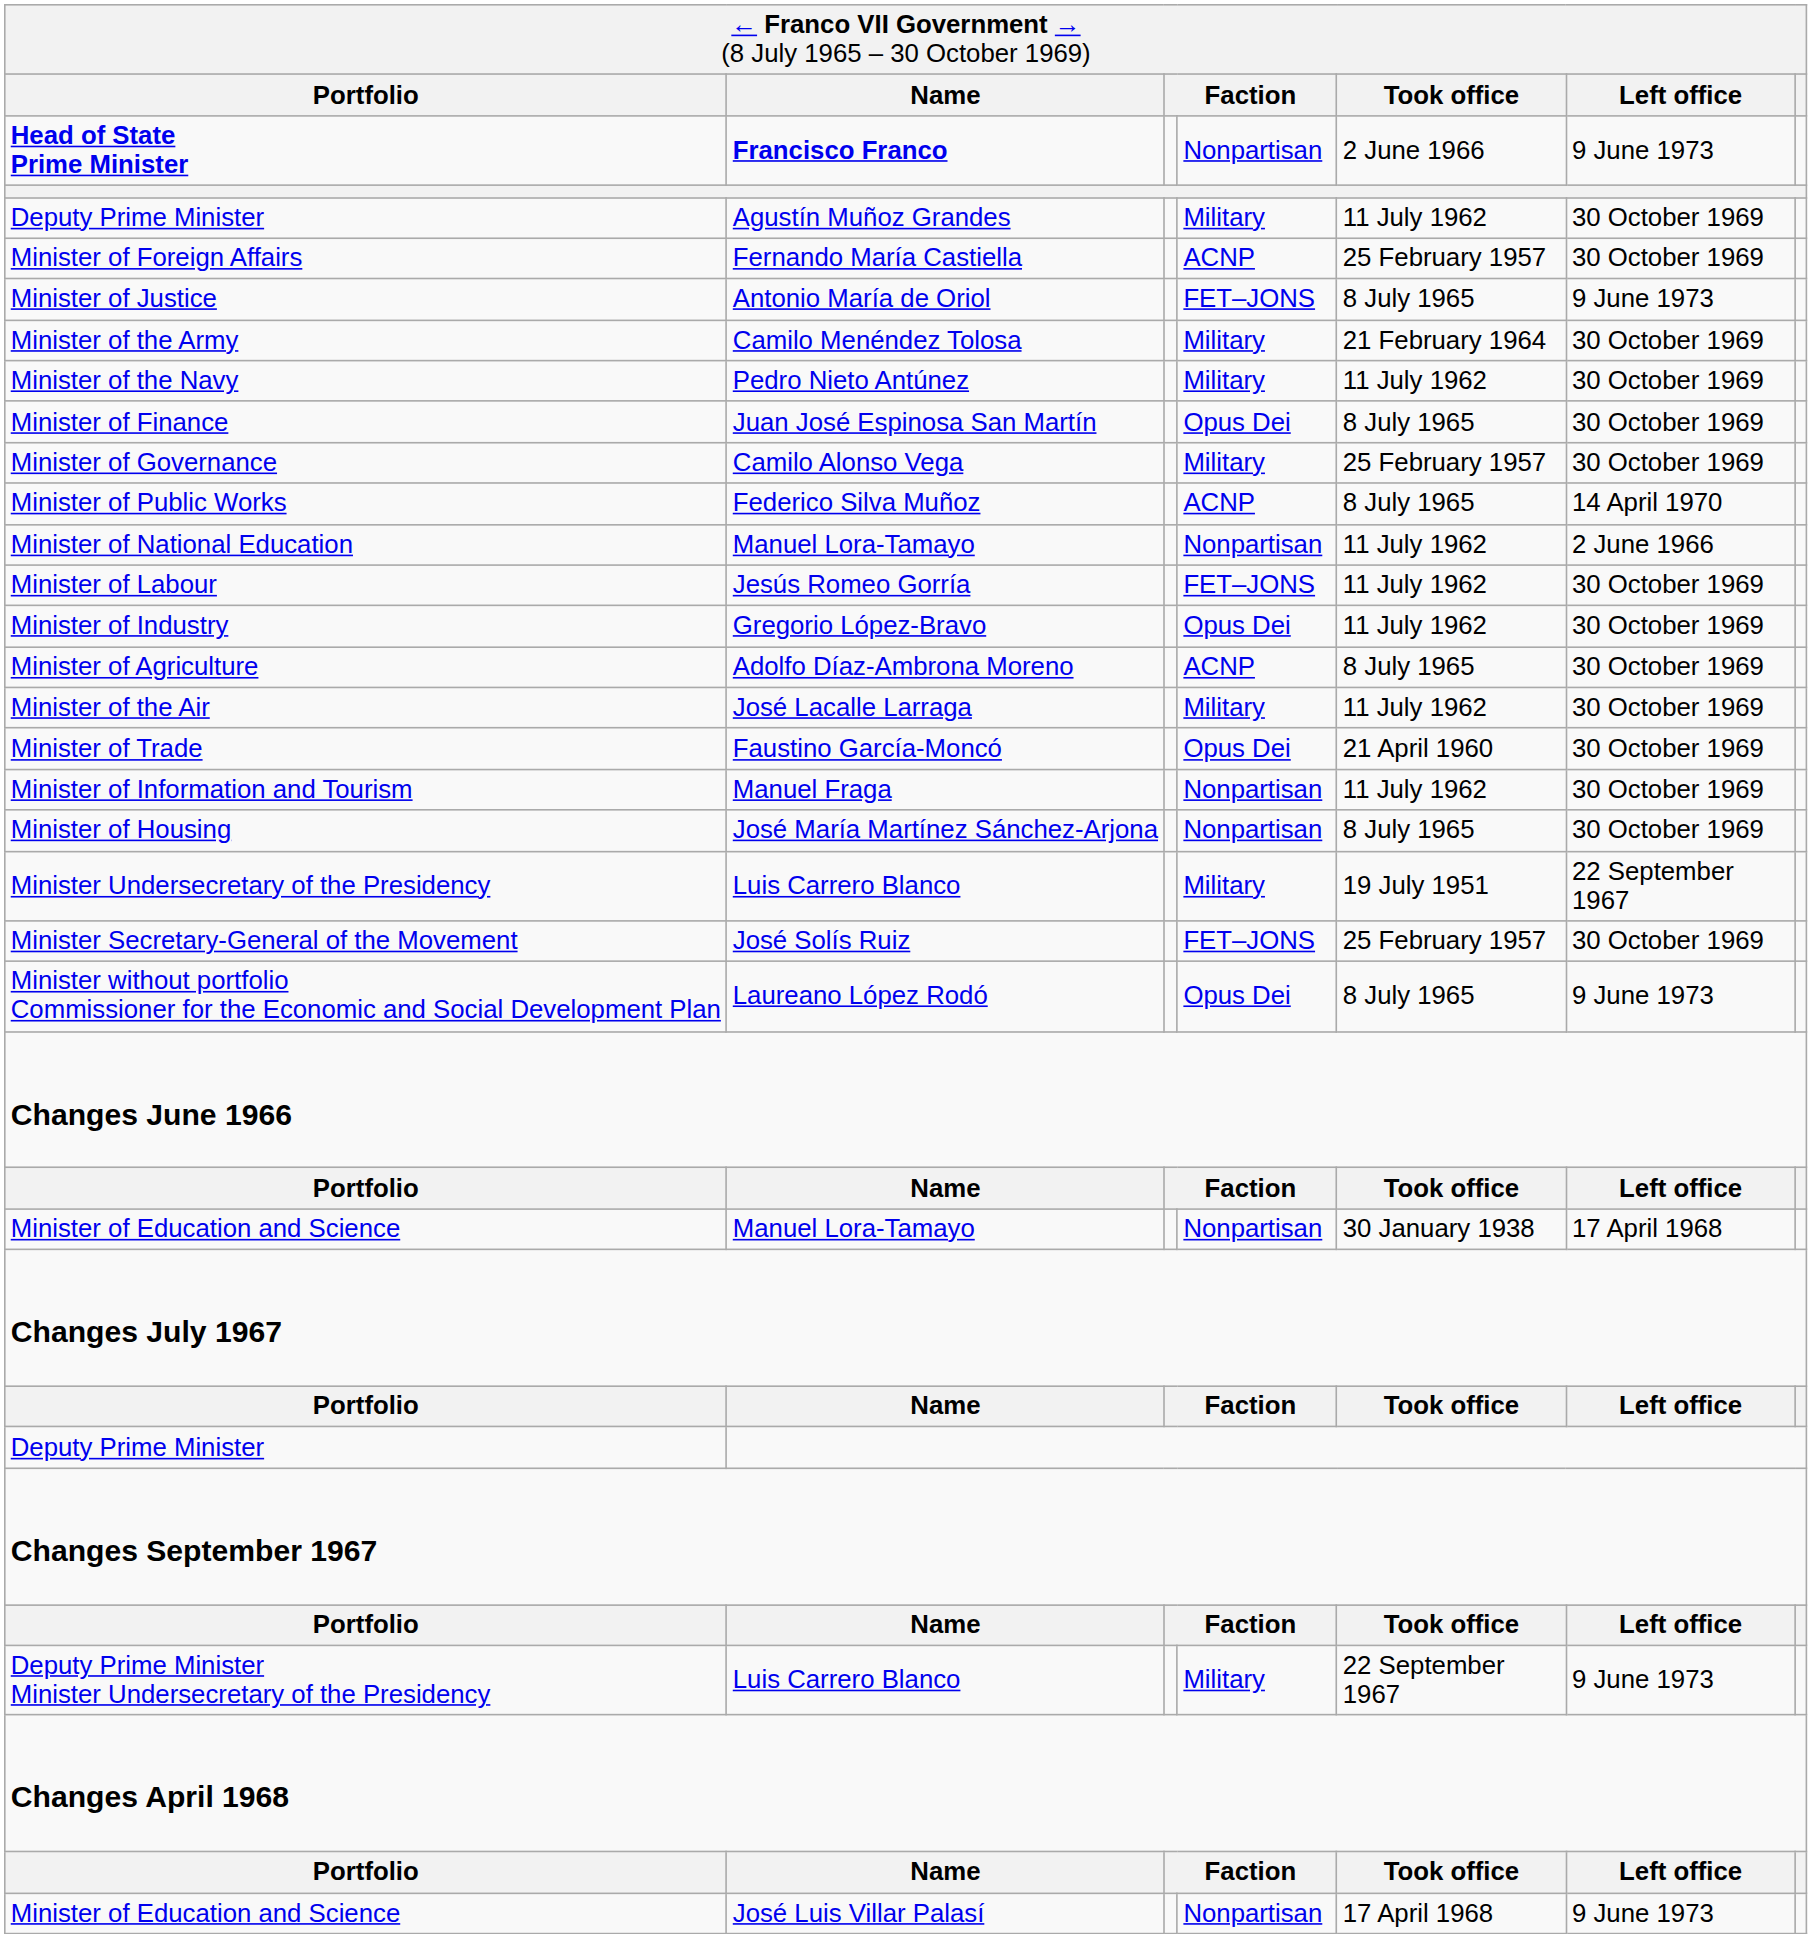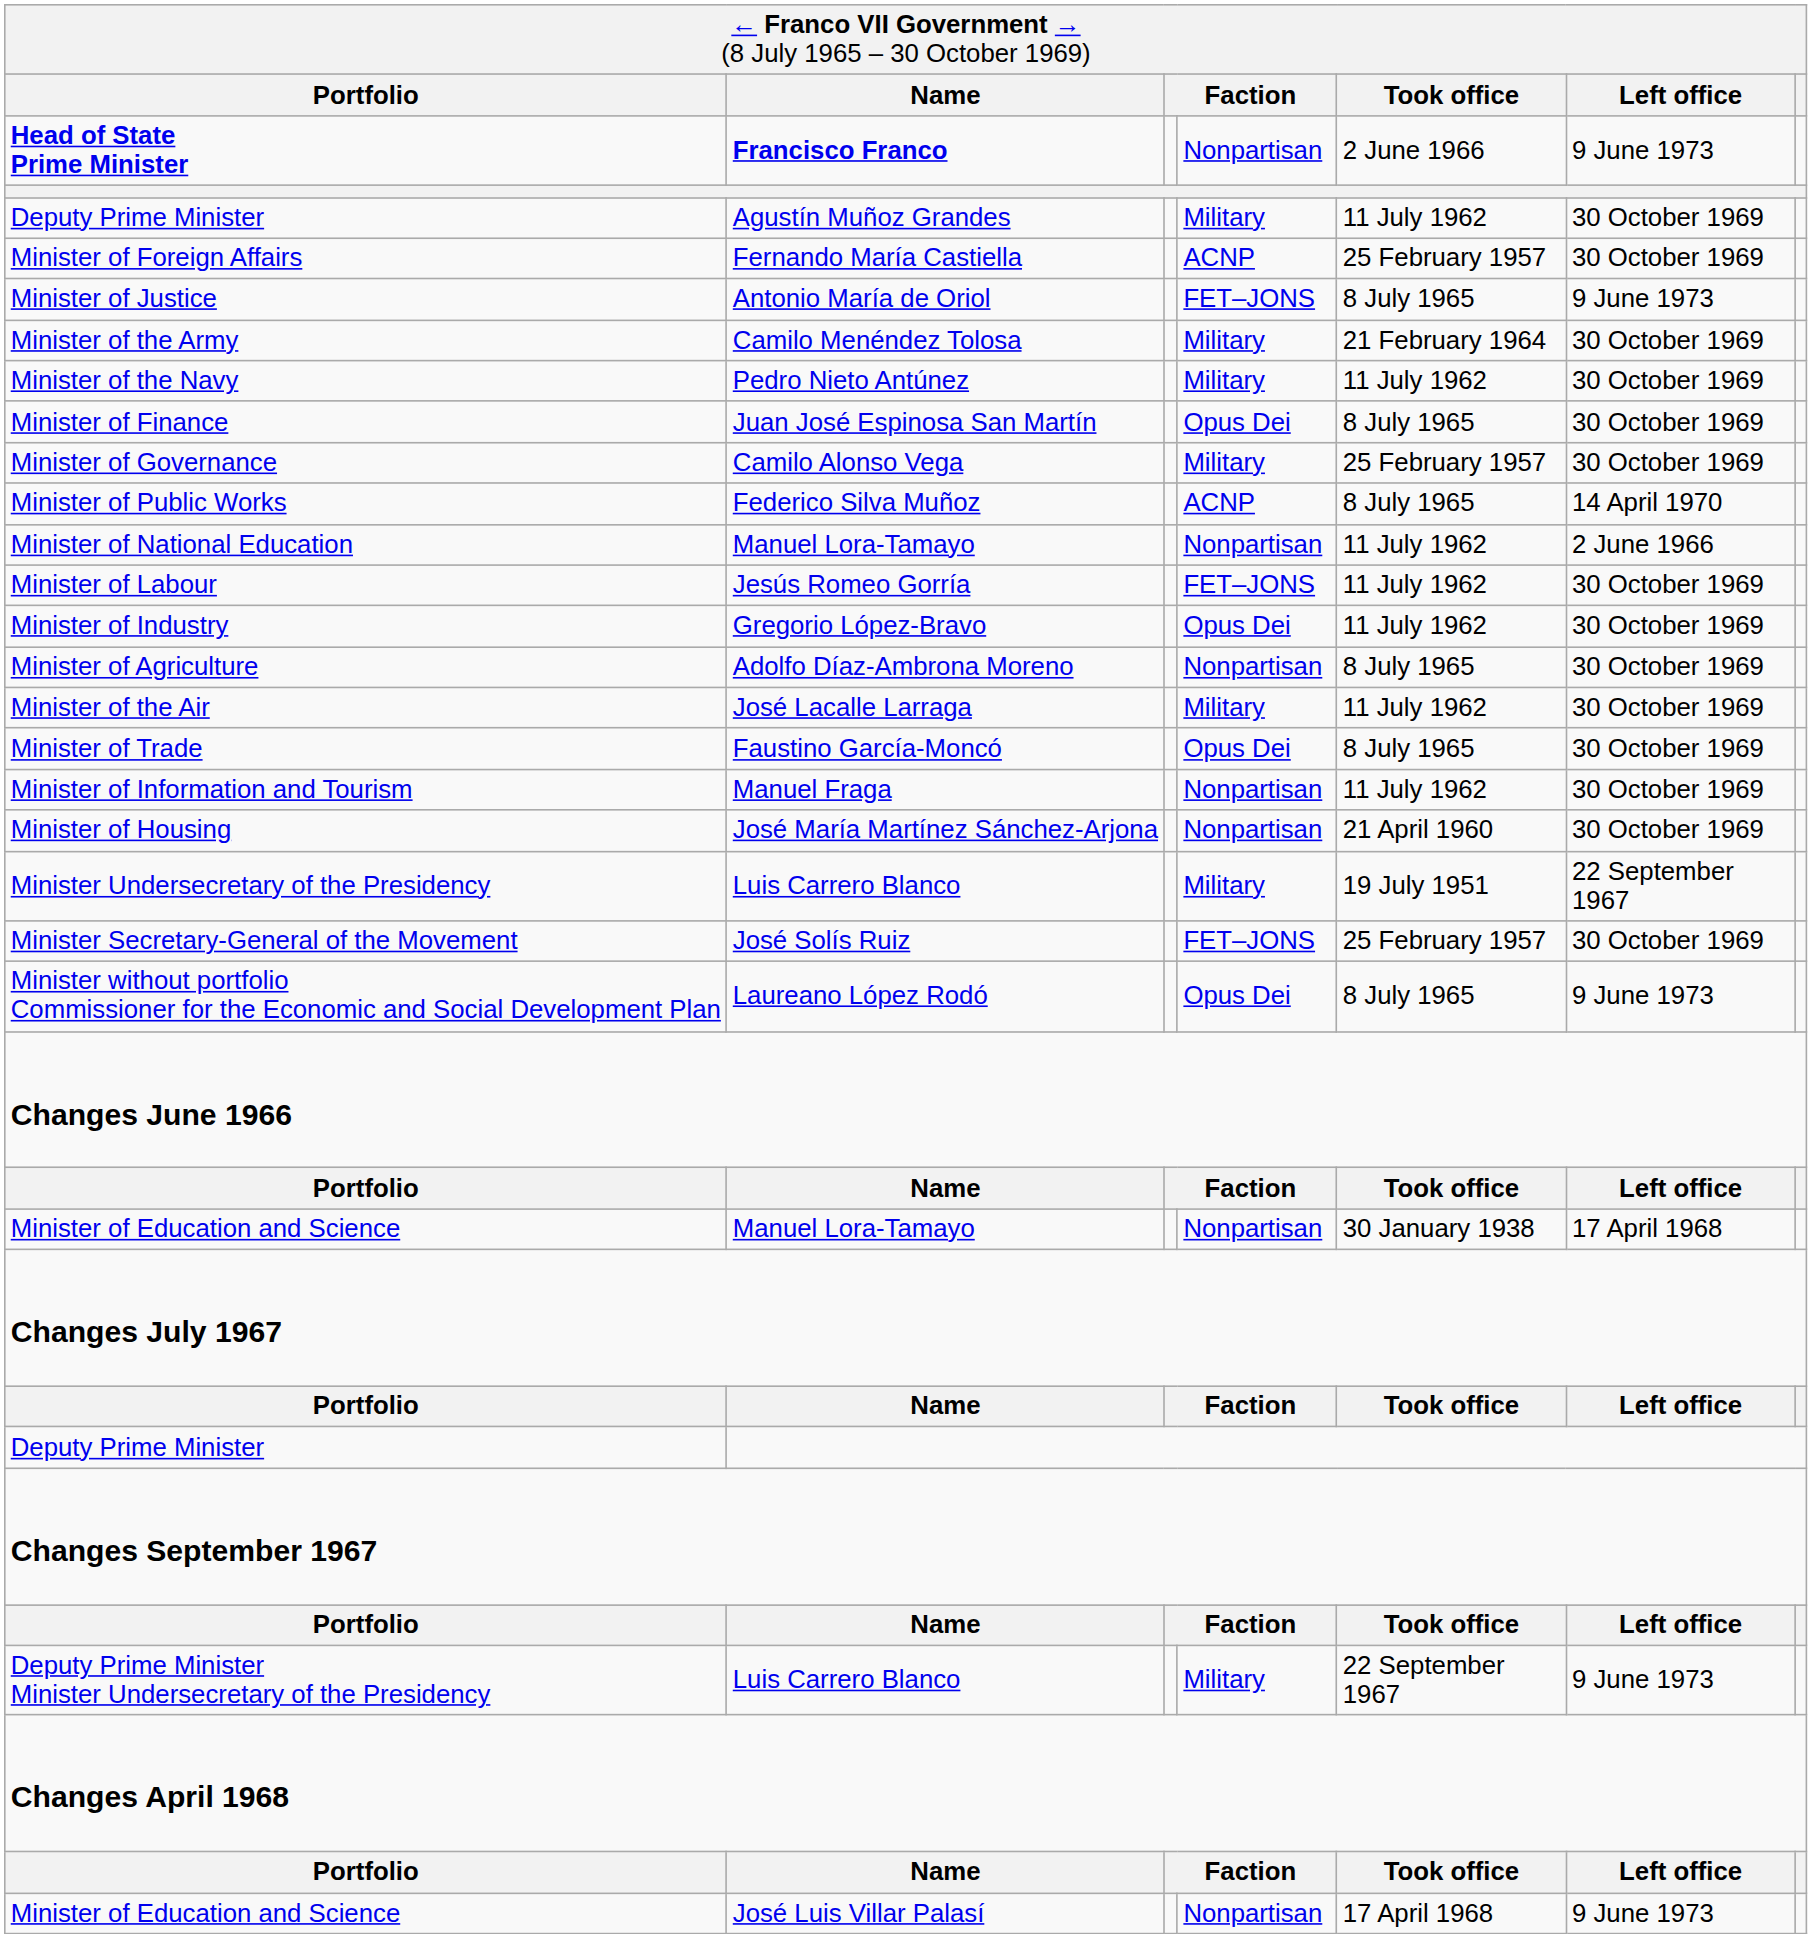(1219, 666) ACNP -> (1253, 666) Nonpartisan
(1418, 748) 21 April 1960 -> (1409, 748) 8 July 1965
(1409, 830) 8 July 1965 -> (1418, 830) 21 April 1960
